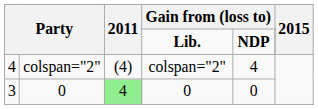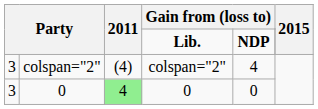(12, 66) 4 -> (12, 66) 3
